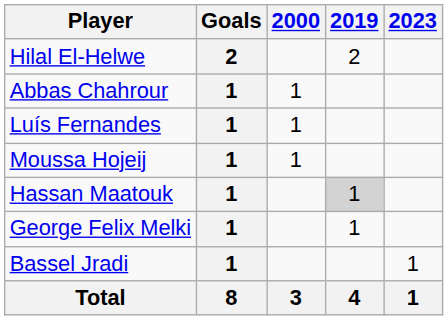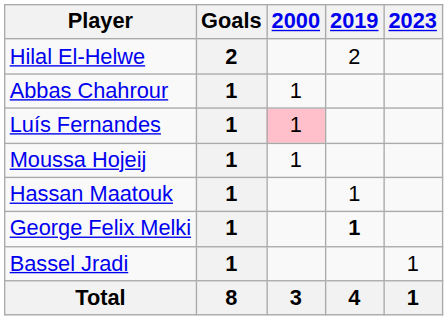(296, 125) no background -> (296, 125) pink background
(354, 194) lightgrey background -> (354, 194) no background
(354, 228) normal -> (354, 228) bold
